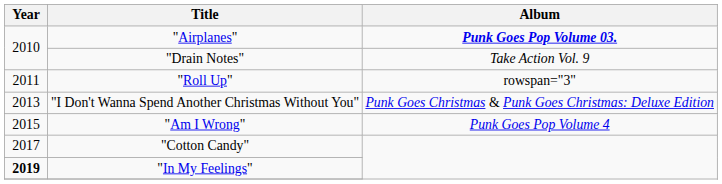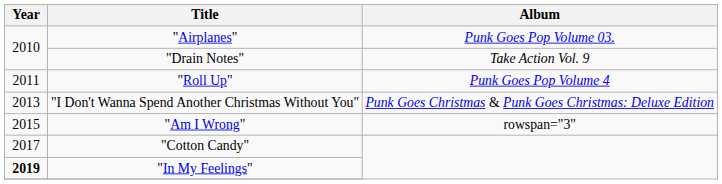(540, 37) bold -> (540, 37) normal
(540, 80) rowspan="3" -> (540, 80) Punk Goes Pop Volume 4
(540, 124) Punk Goes Pop Volume 4 -> (540, 124) rowspan="3"
